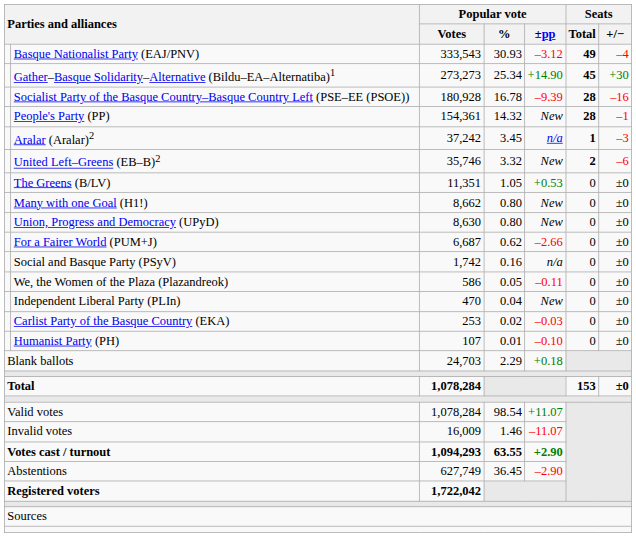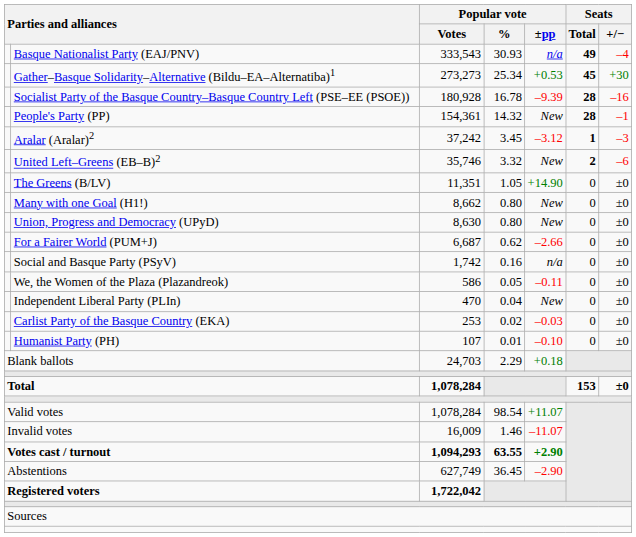(549, 53) –3.12 -> (555, 53) n/a
(545, 75) +14.90 -> (548, 75) +0.53
(555, 138) n/a -> (549, 138) –3.12
(548, 182) +0.53 -> (545, 182) +14.90
